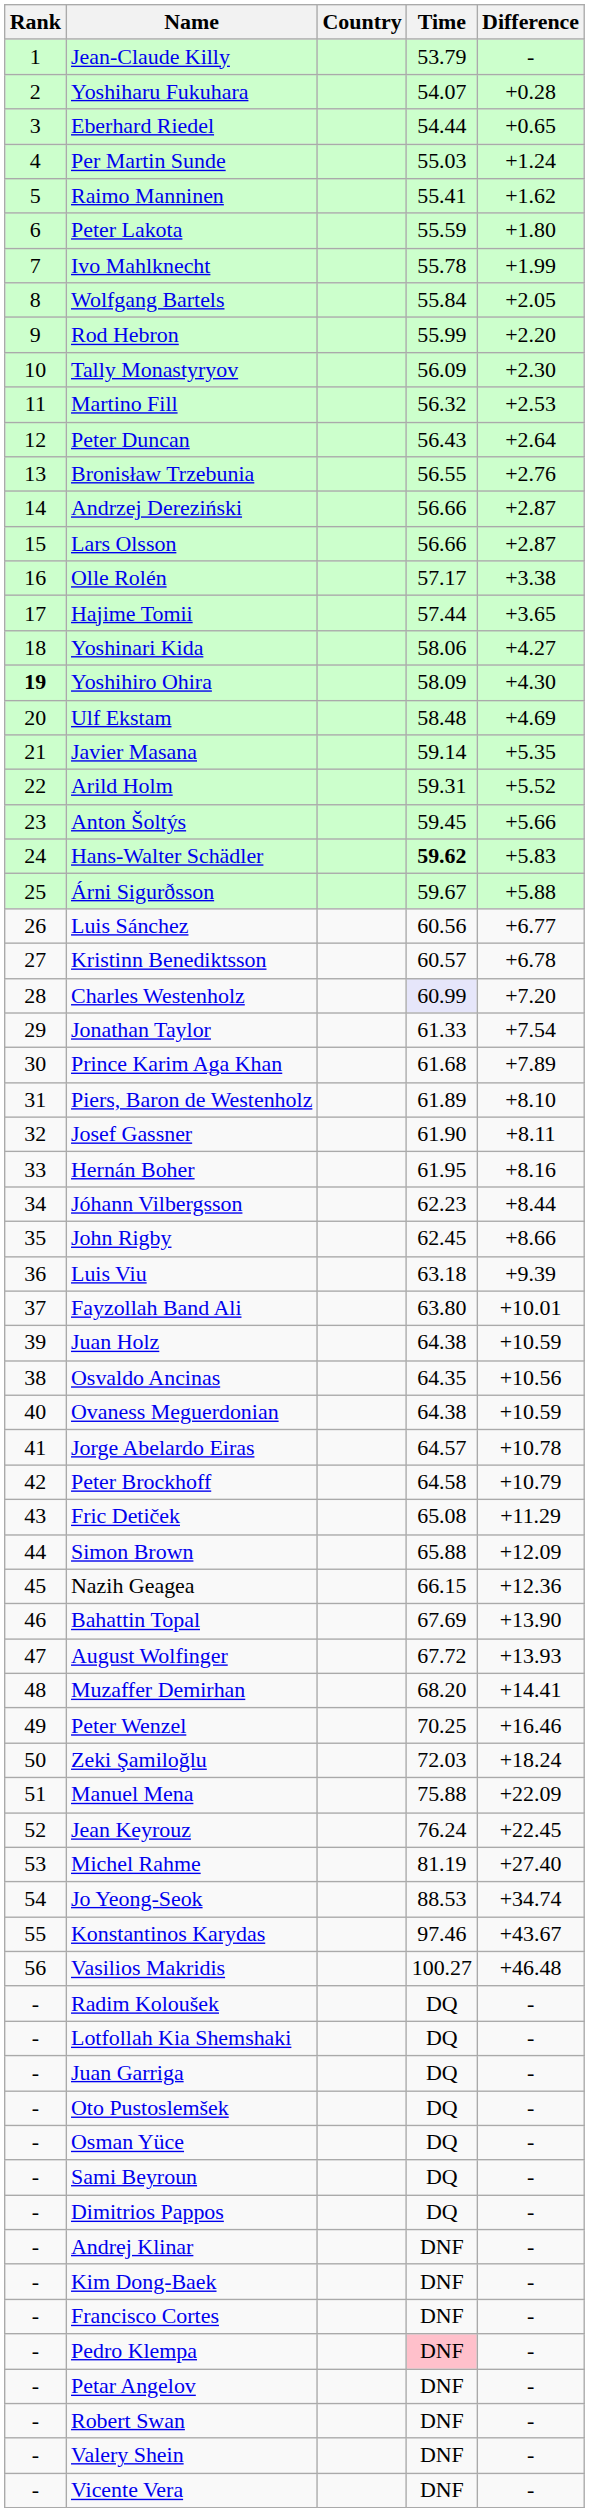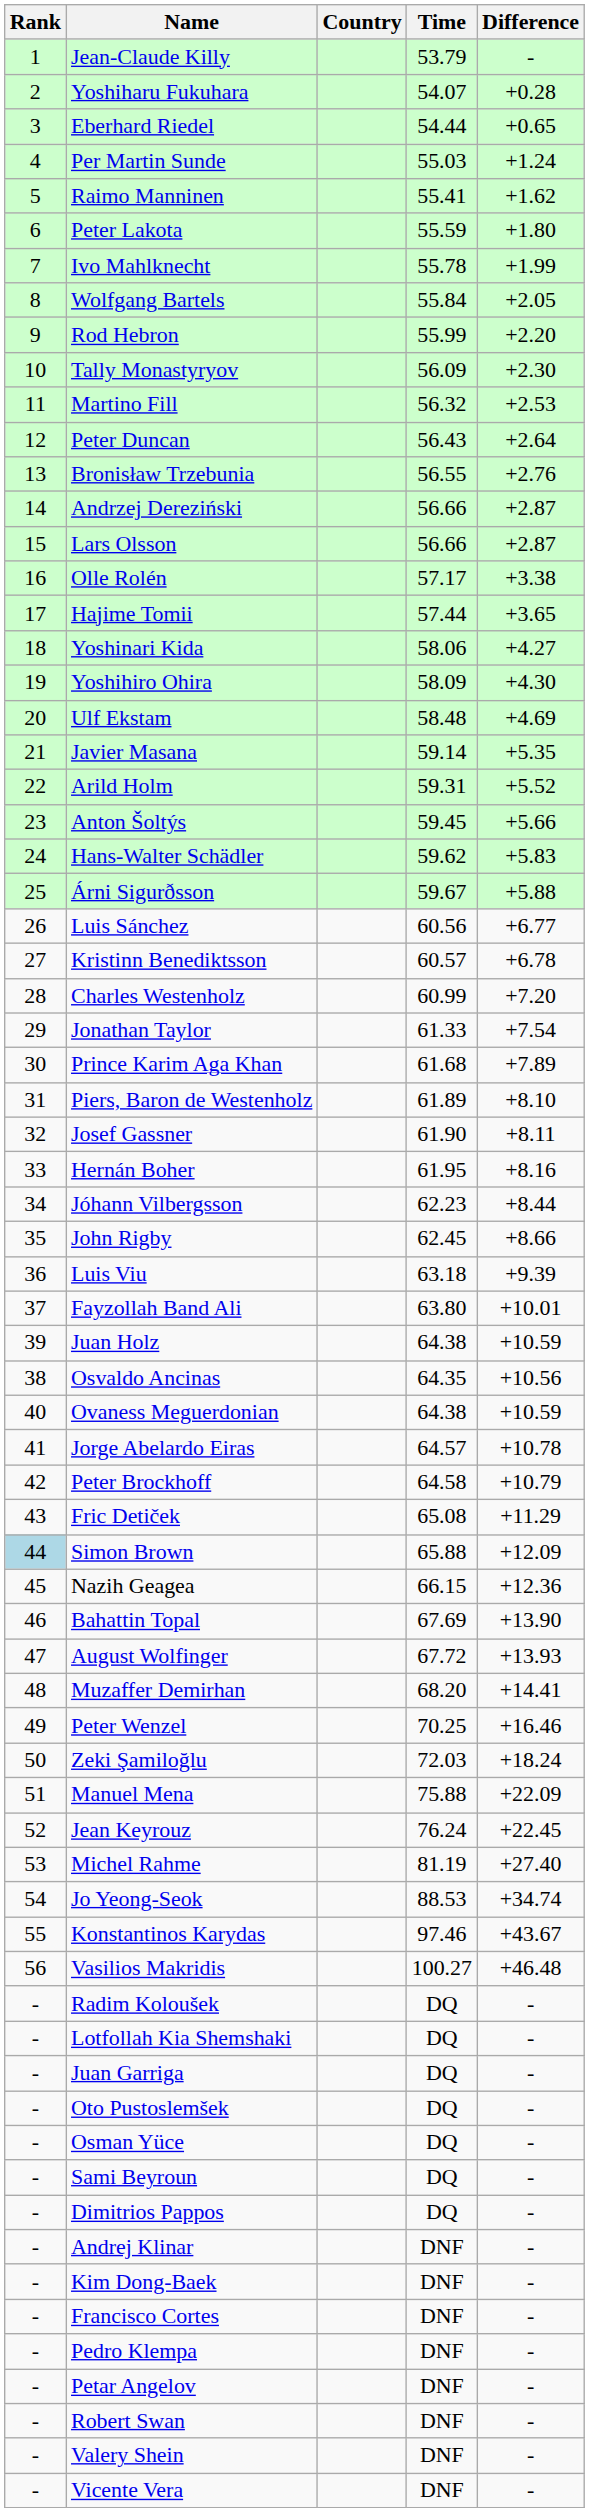(35, 682) bold -> (35, 682) normal
(442, 856) bold -> (442, 856) normal
(442, 995) lavender background -> (442, 995) no background
(35, 1551) no background -> (35, 1551) lightblue background
(442, 2351) pink background -> (442, 2351) no background
